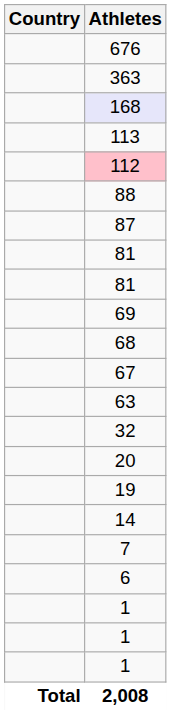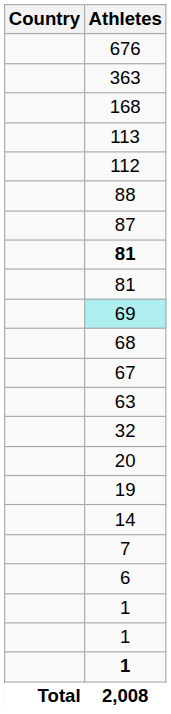(125, 107) lavender background -> (125, 107) no background
(125, 166) pink background -> (125, 166) no background
(125, 254) normal -> (125, 254) bold
(125, 313) no background -> (125, 313) paleturquoise background
(125, 666) normal -> (125, 666) bold
